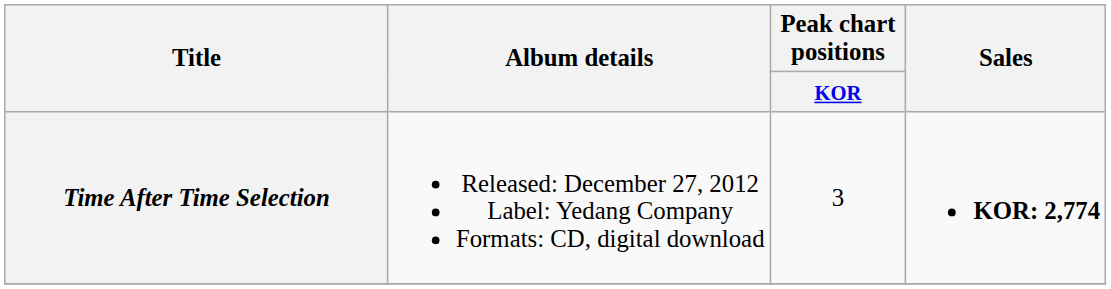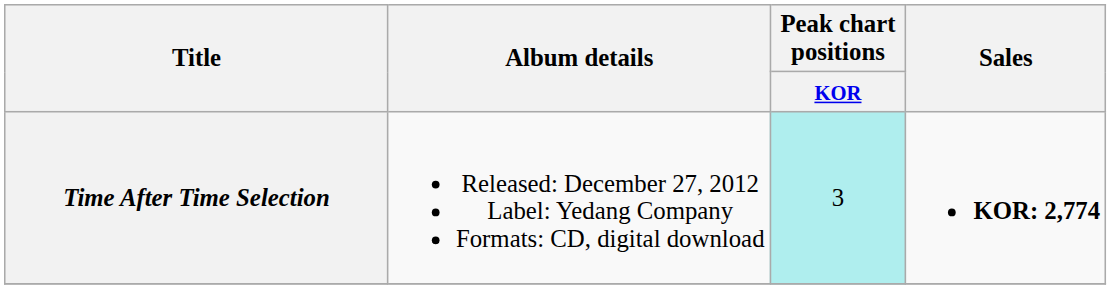(838, 197) no background -> (838, 197) paleturquoise background
